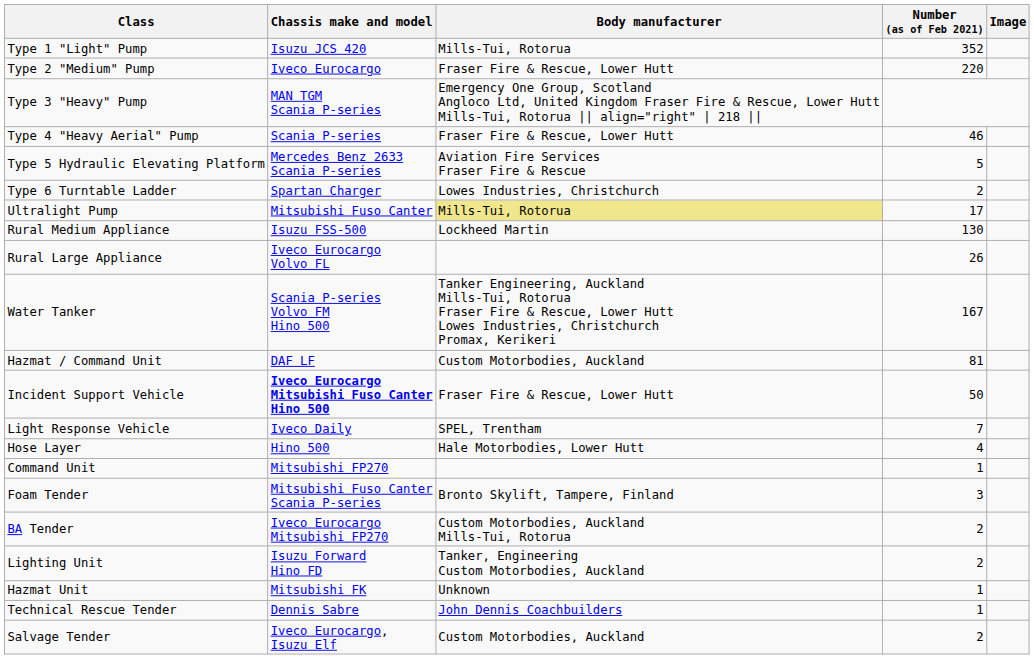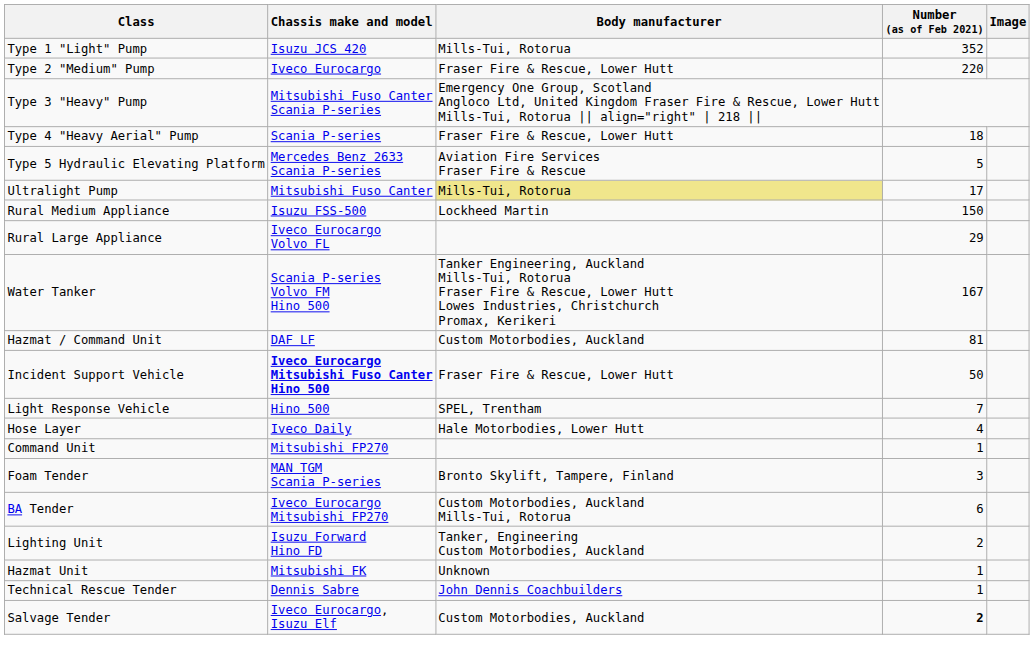(326, 102) MAN TGM Scania P-series -> (352, 102) Mitsubishi Fuso Canter Scania P-series
(976, 136) 46 -> (976, 136) 18
- row: (92, 190)
(973, 230) 130 -> (973, 210) 150
(976, 257) 26 -> (976, 237) 29
(311, 428) Iveco Daily -> (300, 409) Hino 500
(300, 448) Hino 500 -> (311, 428) Iveco Daily
(352, 495) Mitsubishi Fuso Canter Scania P-series -> (326, 475) MAN TGM Scania P-series
(980, 529) 2 -> (980, 509) 6
(980, 637) normal -> (980, 617) bold
